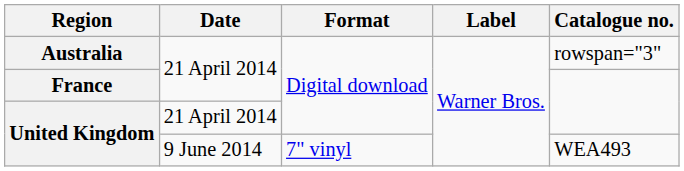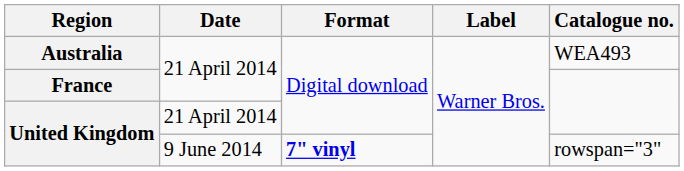(608, 52) rowspan="3" -> (593, 52) WEA493
(319, 149) normal -> (321, 149) bold
(593, 149) WEA493 -> (608, 149) rowspan="3"
